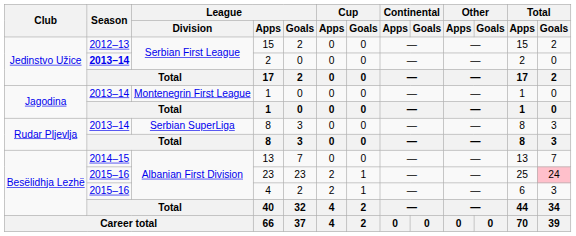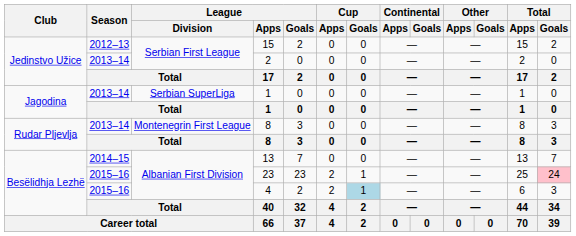(109, 61) bold -> (109, 61) normal
(192, 93) Montenegrin First League -> (192, 93) Serbian SuperLiga
(192, 126) Serbian SuperLiga -> (192, 126) Montenegrin First League
(363, 191) no background -> (363, 191) lightblue background
